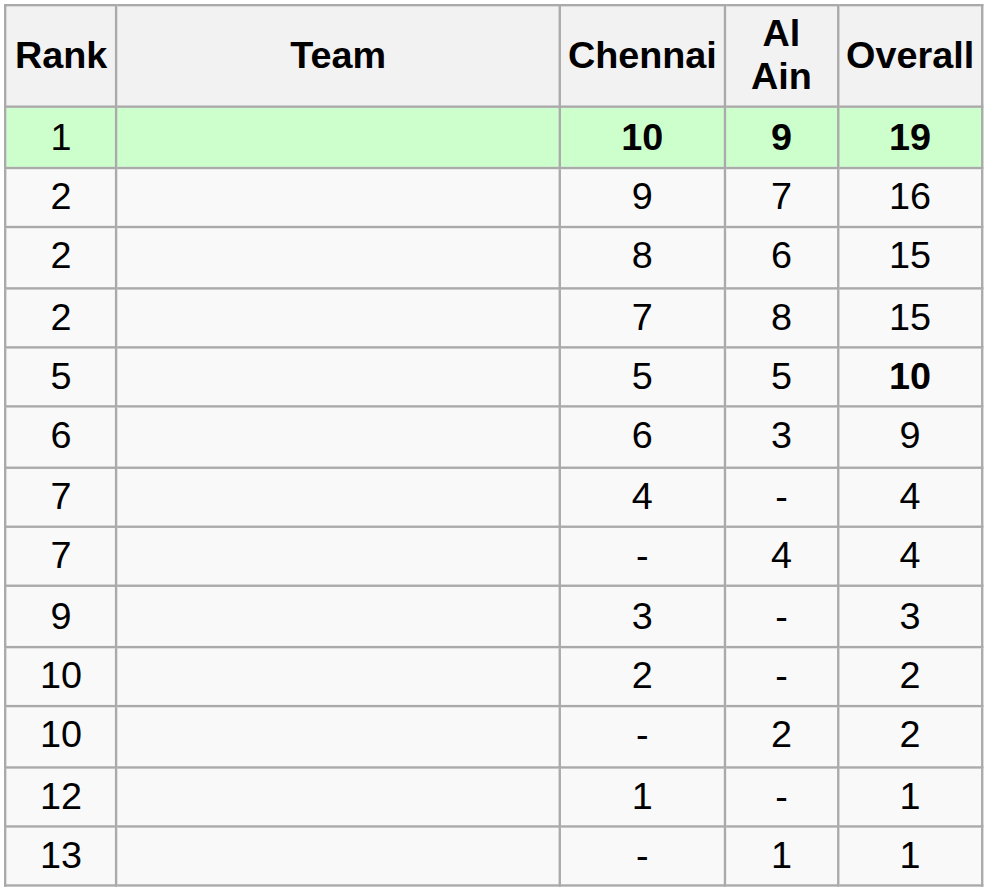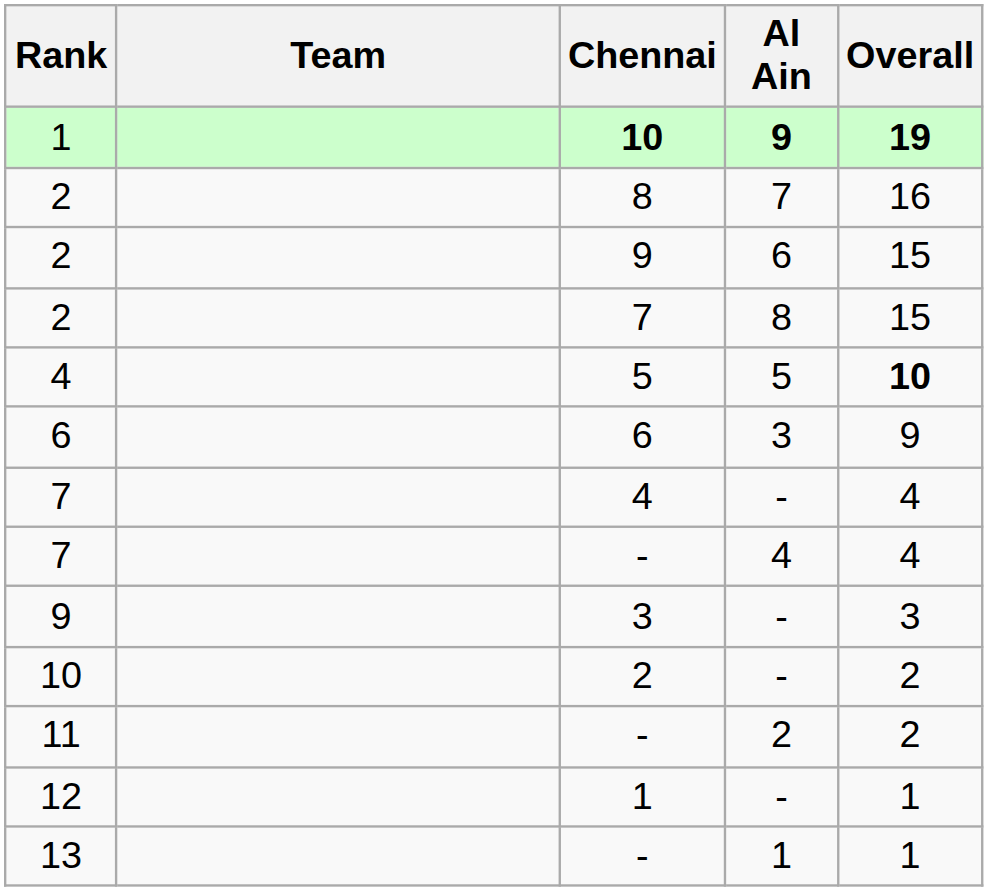(642, 196) 9 -> (642, 196) 8
(642, 256) 8 -> (642, 256) 9
(61, 376) 5 -> (61, 376) 4
(61, 735) 10 -> (61, 735) 11
